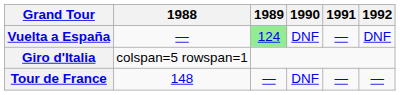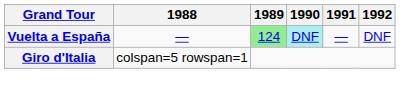(305, 36) no background -> (305, 36) paleturquoise background
- row: (59, 79)
